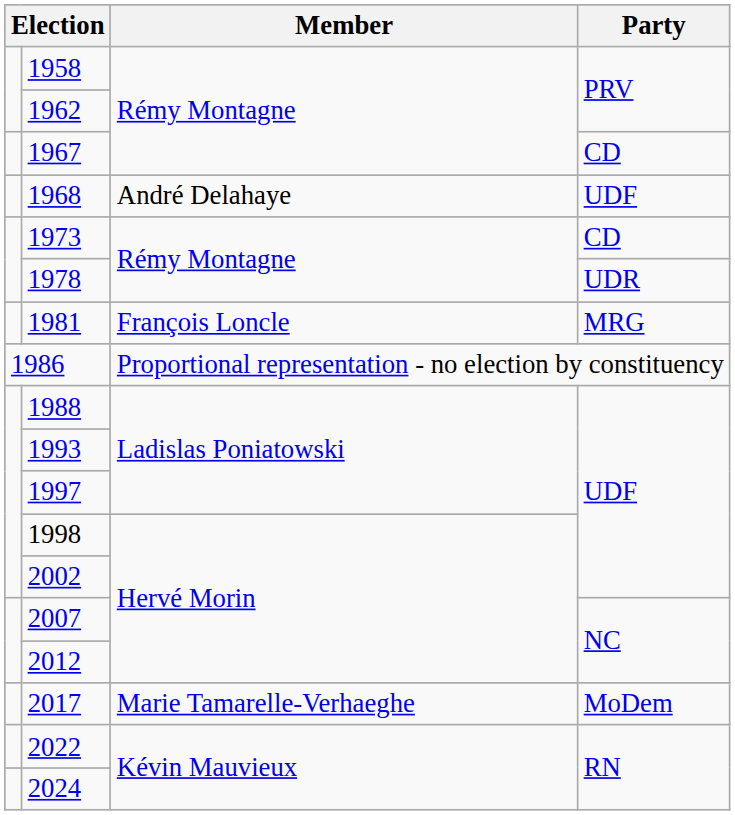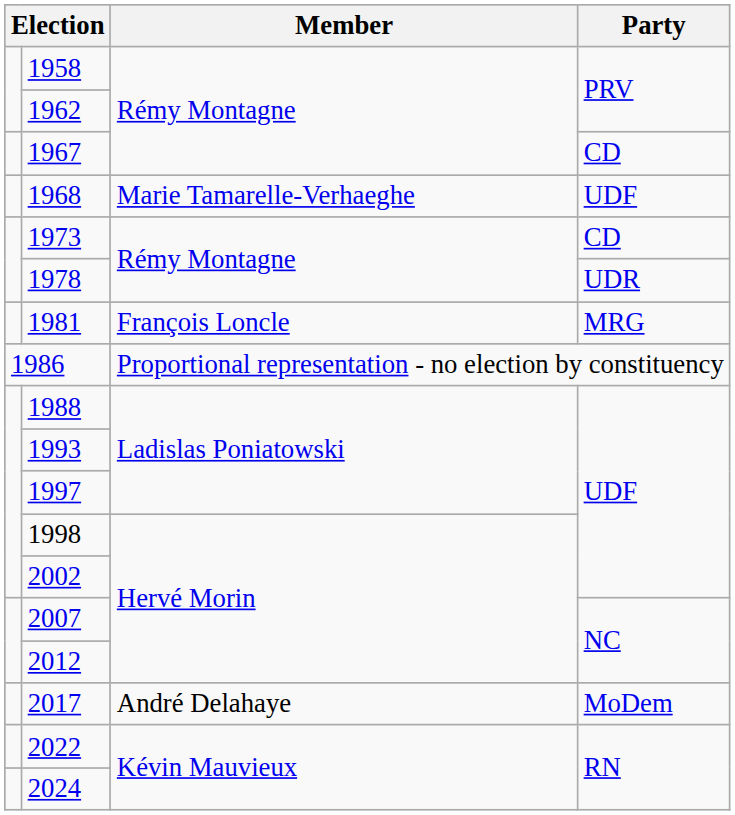(204, 195) André Delahaye -> (266, 195) Marie Tamarelle-Verhaeghe
(266, 703) Marie Tamarelle-Verhaeghe -> (204, 703) André Delahaye
